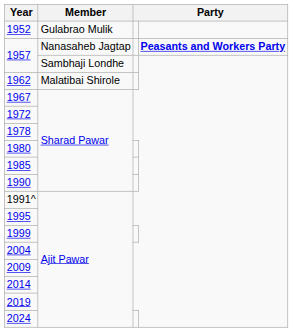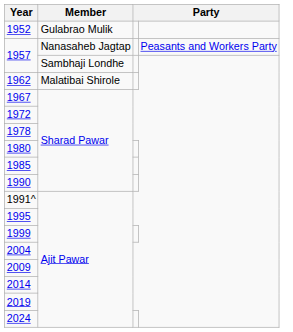(213, 47) bold -> (209, 47) normal
